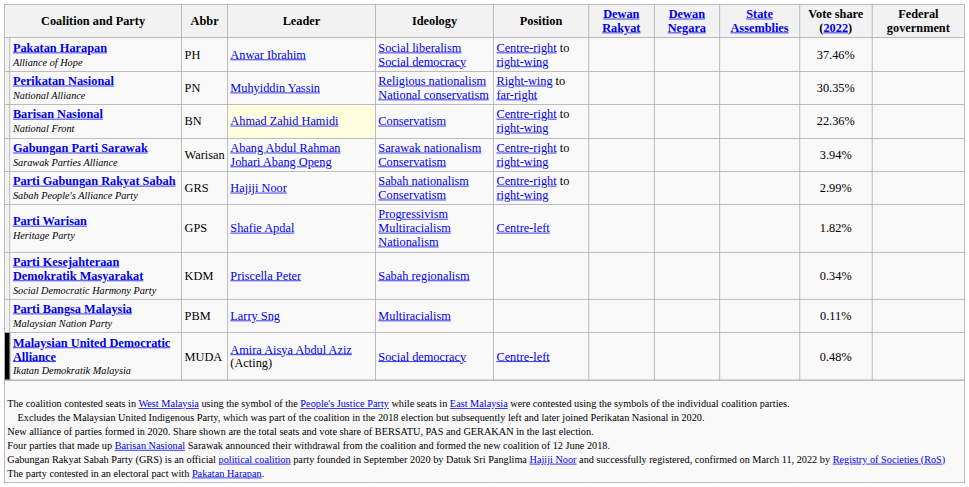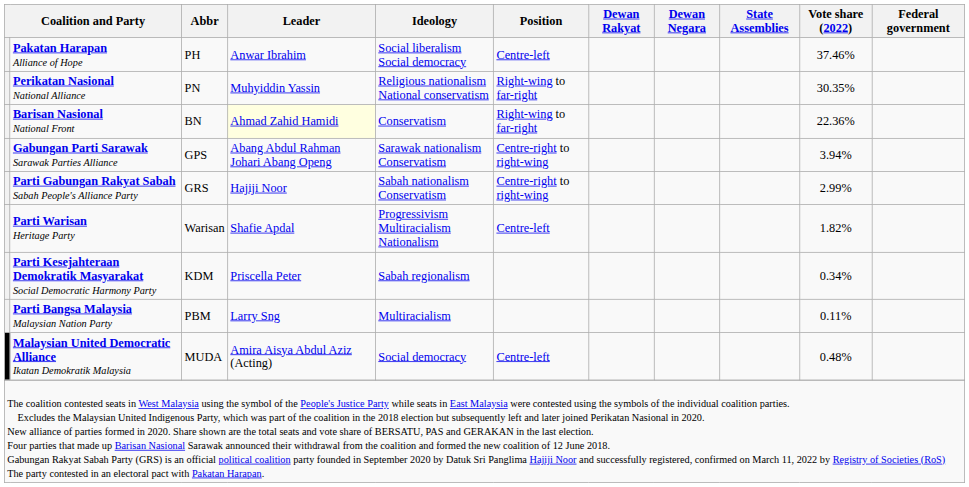(533, 54) Centre-right to right-wing -> (523, 54) Centre-left
(533, 121) Centre-right to right-wing -> (531, 121) Right-wing to far-right
(205, 154) Warisan -> (196, 154) GPS
(196, 228) GPS -> (205, 228) Warisan
